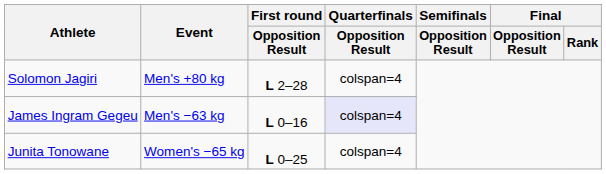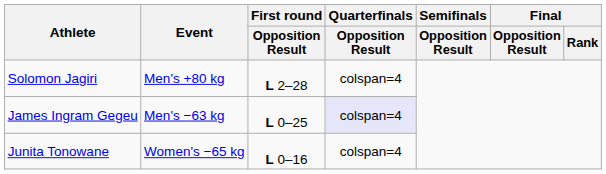(287, 123) L 0–16 -> (287, 123) L 0–25
(287, 159) L 0–25 -> (287, 159) L 0–16
